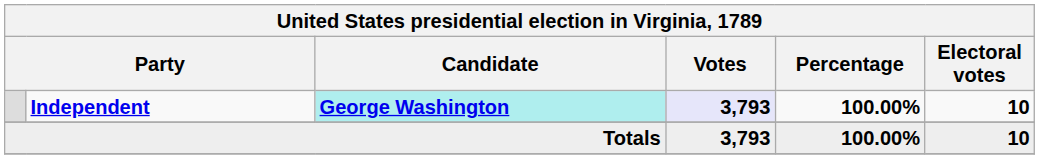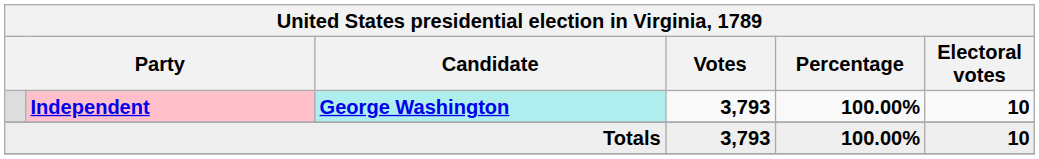(90, 107) no background -> (90, 107) pink background
(745, 107) lavender background -> (745, 107) no background
